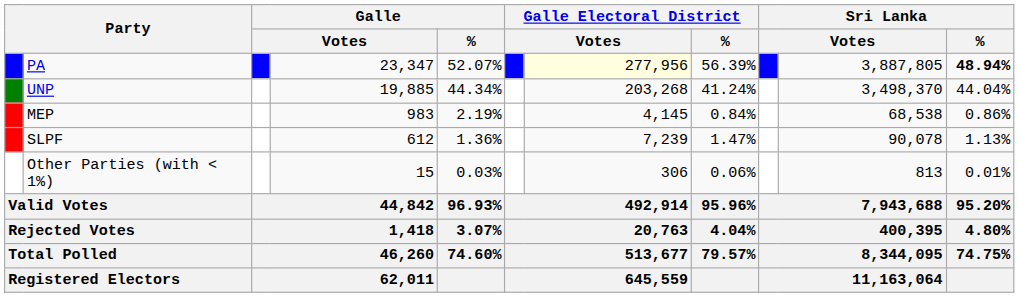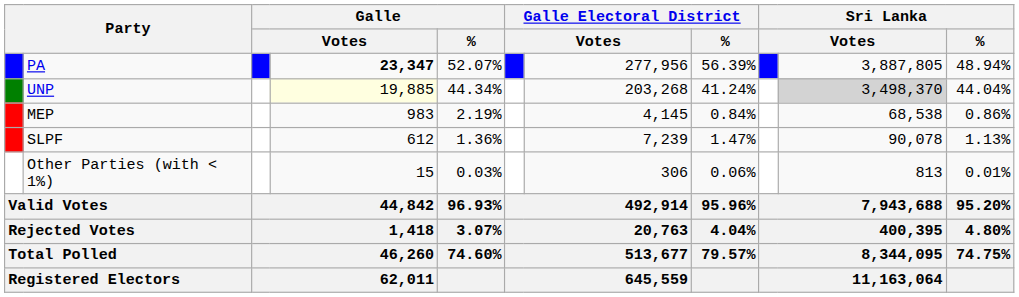(407, 66) normal -> (407, 66) bold
(656, 66) lightyellow background -> (656, 66) no background
(983, 66) bold -> (983, 66) normal
(407, 91) no background -> (407, 91) lightyellow background
(902, 91) no background -> (902, 91) lightgrey background
